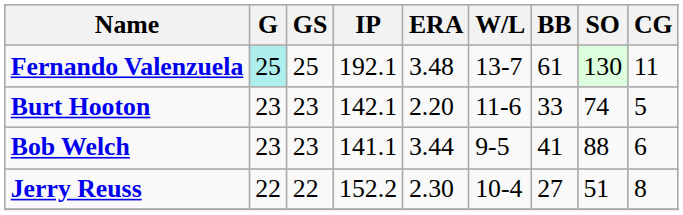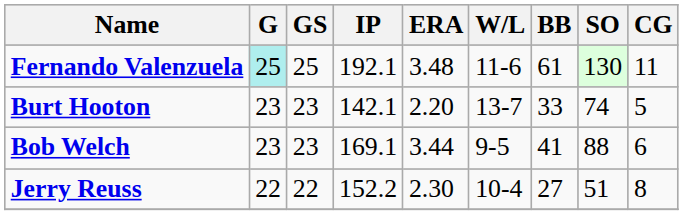(499, 65) 13-7 -> (498, 65) 11-6
(498, 106) 11-6 -> (499, 106) 13-7
(368, 147) 141.1 -> (368, 147) 169.1
